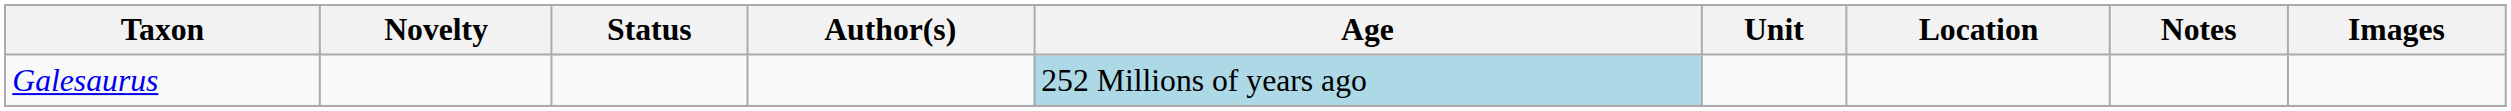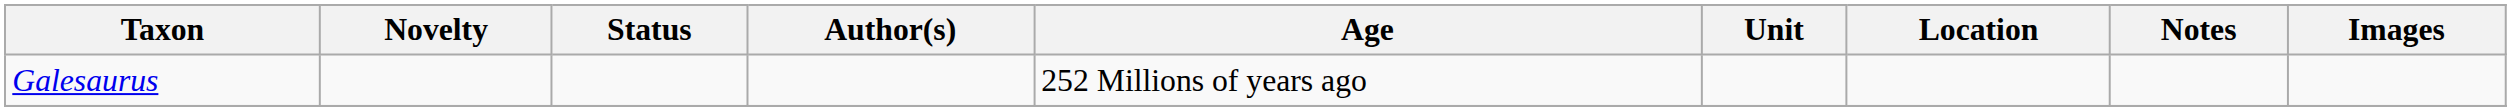(1204, 79) lightblue background -> (1204, 79) no background
